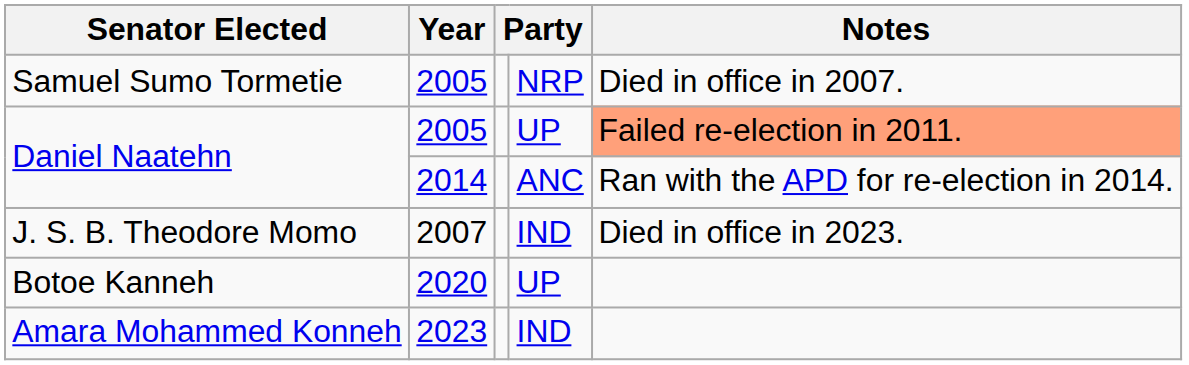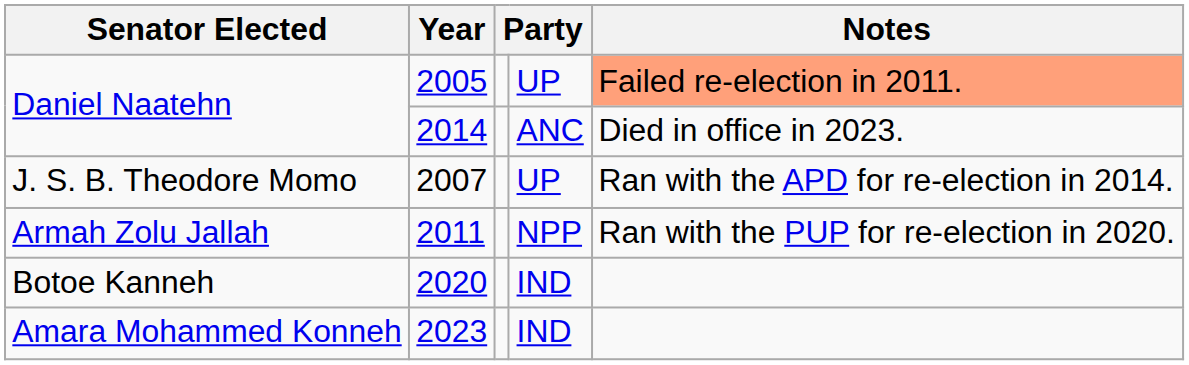- row: (178, 80)
(886, 181) Ran with the APD for re-election in 2014. -> (751, 130) Died in office in 2023.
(544, 231) IND -> (539, 181) UP
(751, 231) Died in office in 2023. -> (886, 181) Ran with the APD for re-election in 2014.
+ row: (141, 231)
(539, 282) UP -> (544, 282) IND
